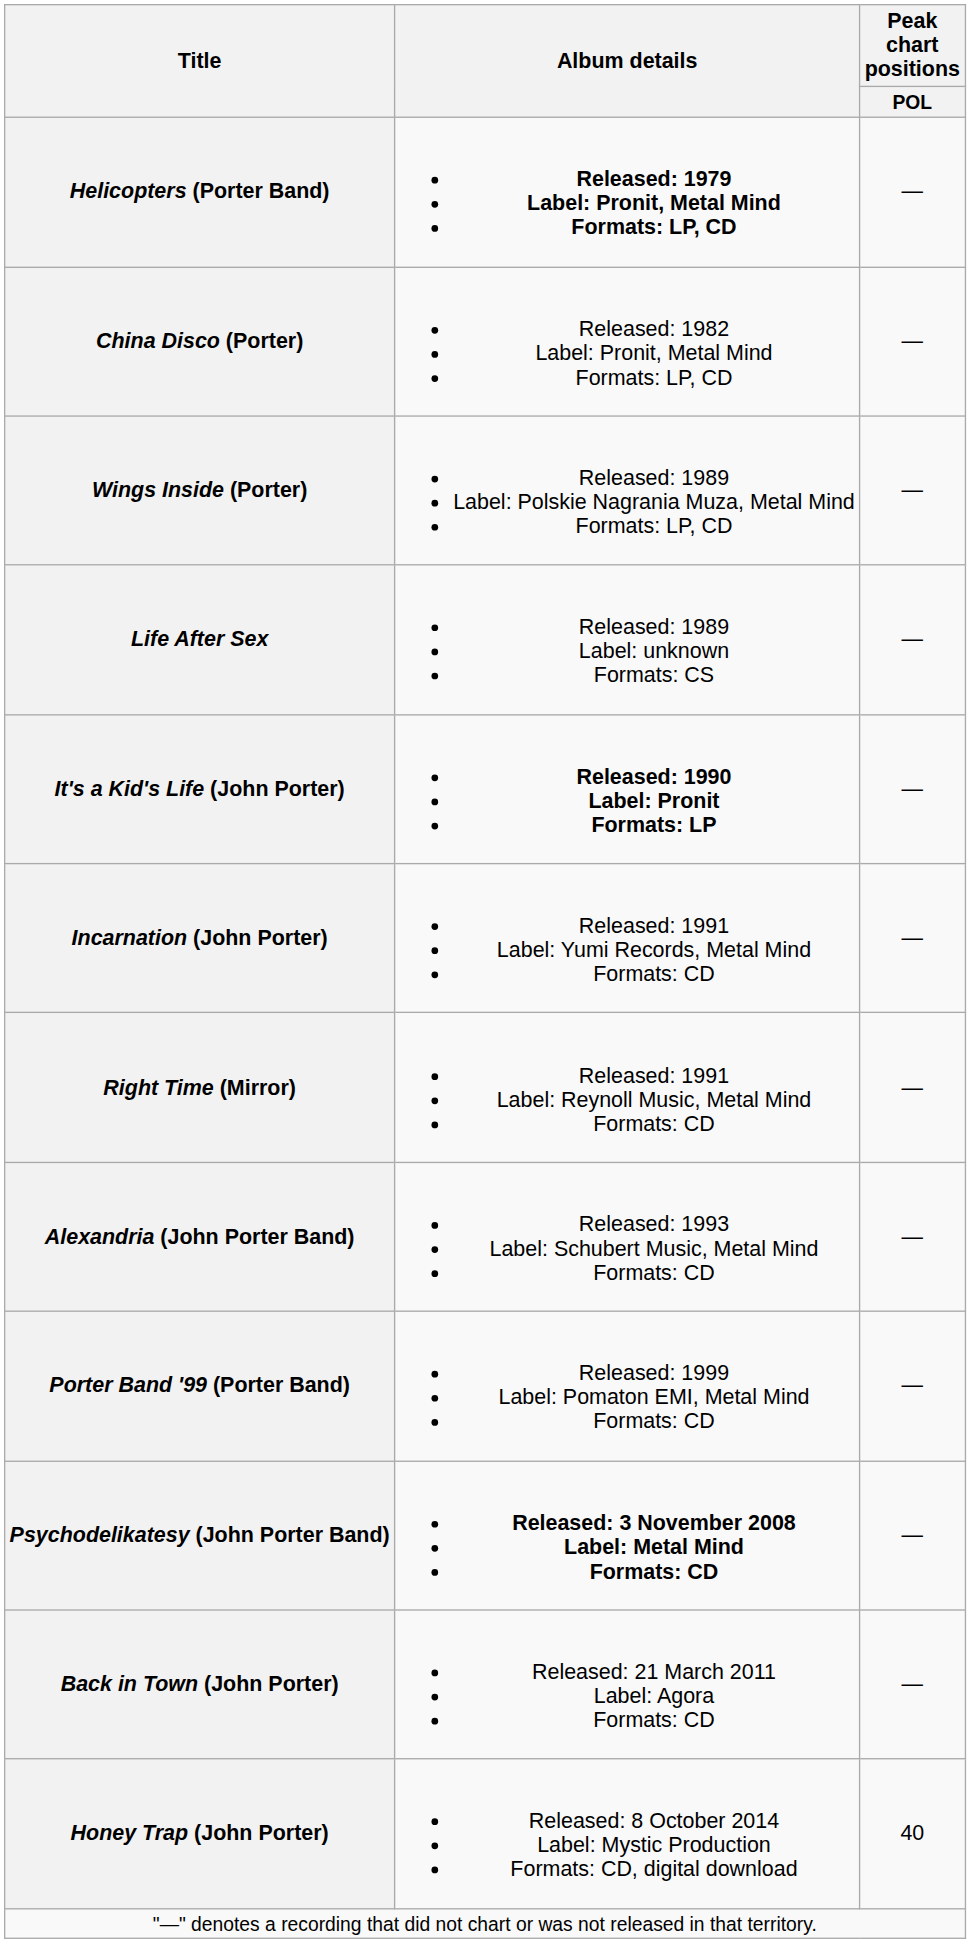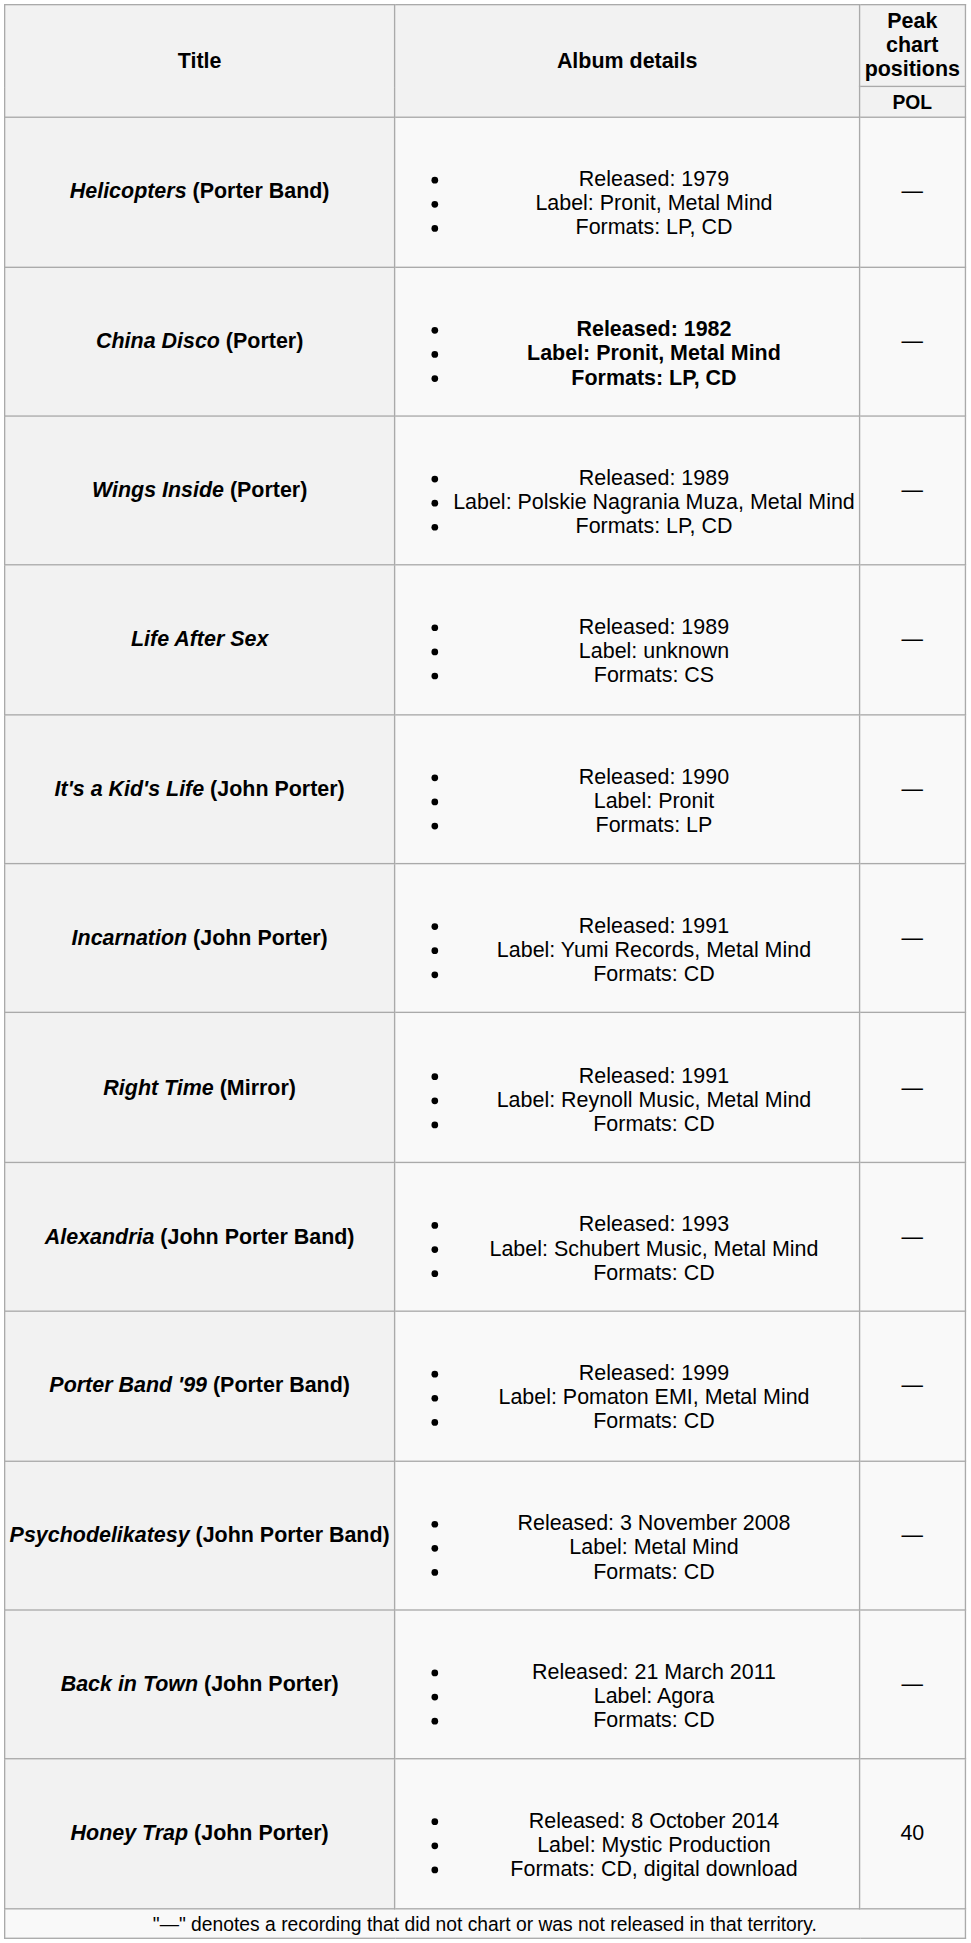(627, 204) bold -> (627, 204) normal
(627, 353) normal -> (627, 353) bold
(627, 801) bold -> (627, 801) normal
(627, 1547) bold -> (627, 1547) normal
